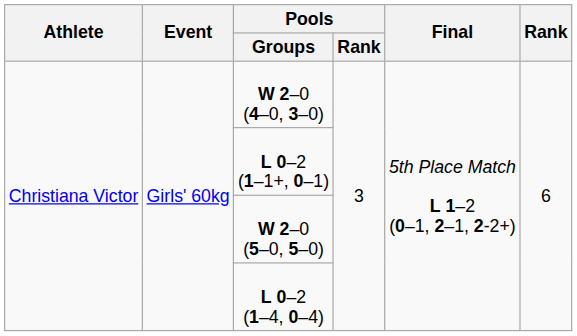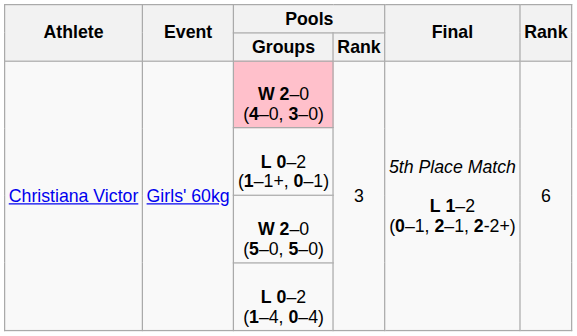(284, 104) no background -> (284, 104) pink background
